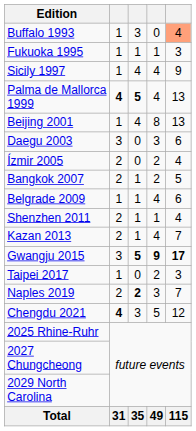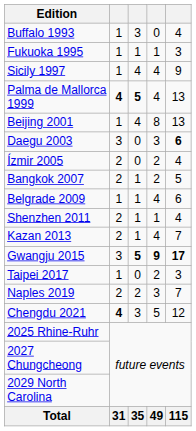(178, 33) lightsalmon background -> (178, 33) no background
(178, 141) normal -> (178, 141) bold
(138, 293) bold -> (138, 293) normal
